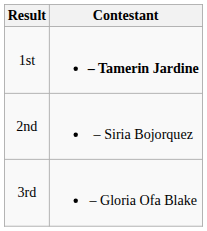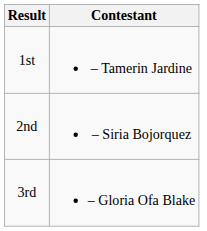(126, 68) bold -> (124, 68) normal
